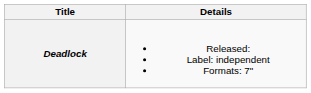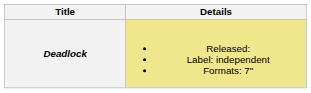(216, 59) no background -> (216, 59) khaki background
